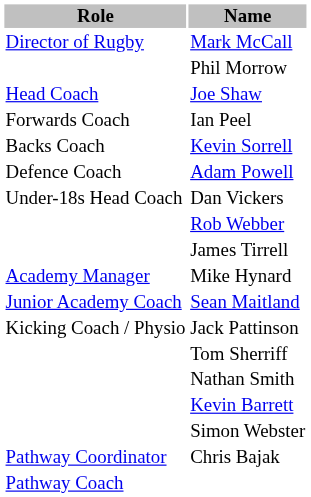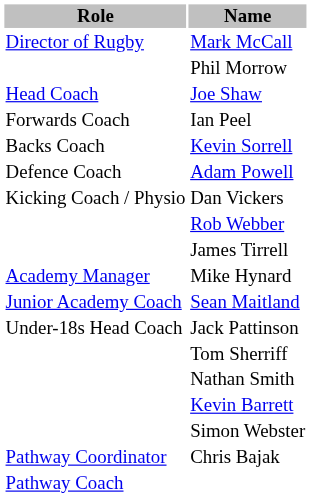(94, 197) Under-18s Head Coach -> (95, 197) Kicking Coach / Physio
(95, 327) Kicking Coach / Physio -> (94, 327) Under-18s Head Coach
